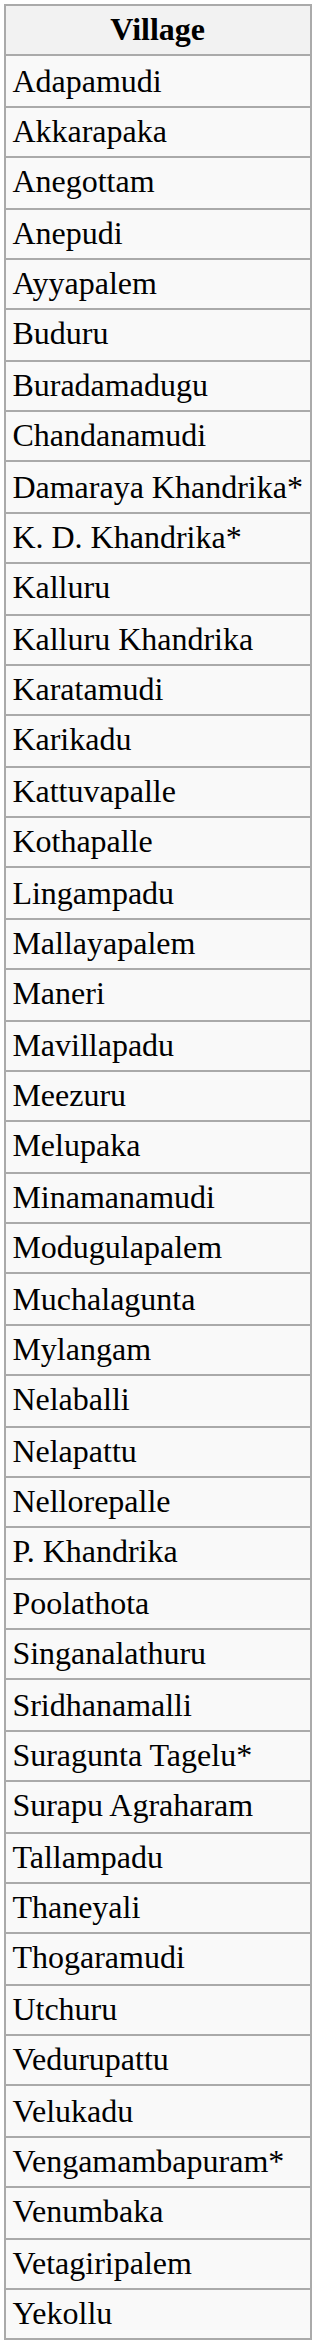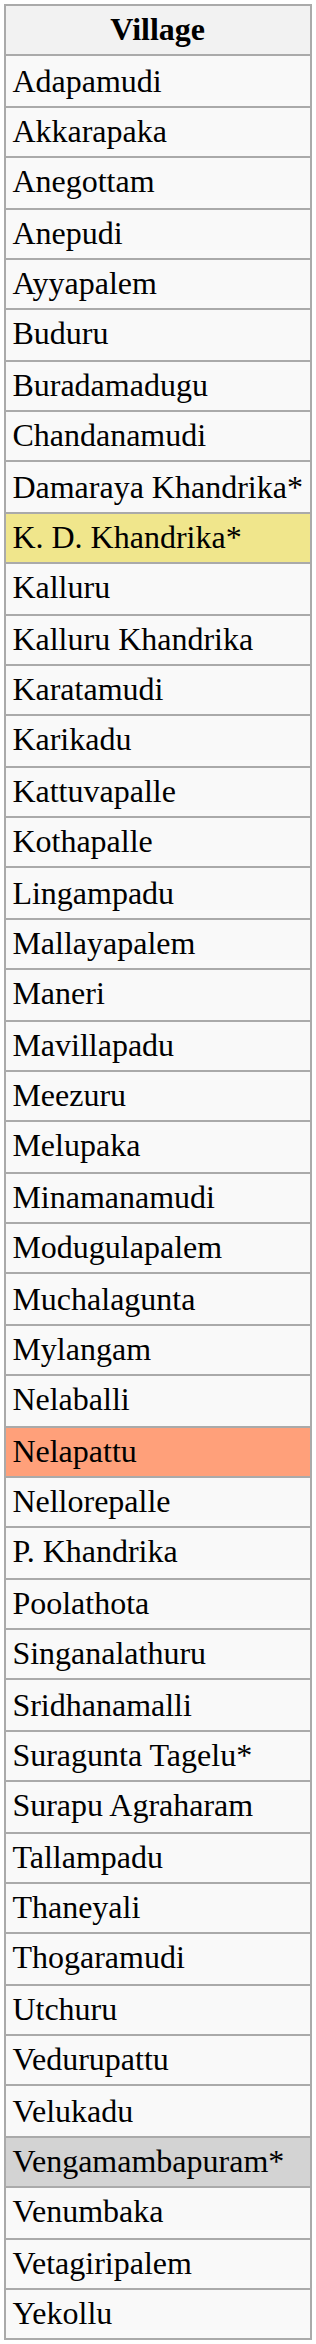(127, 537) no background -> (127, 537) khaki background
(75, 1450) no background -> (75, 1450) lightsalmon background
(148, 2161) no background -> (148, 2161) lightgrey background
